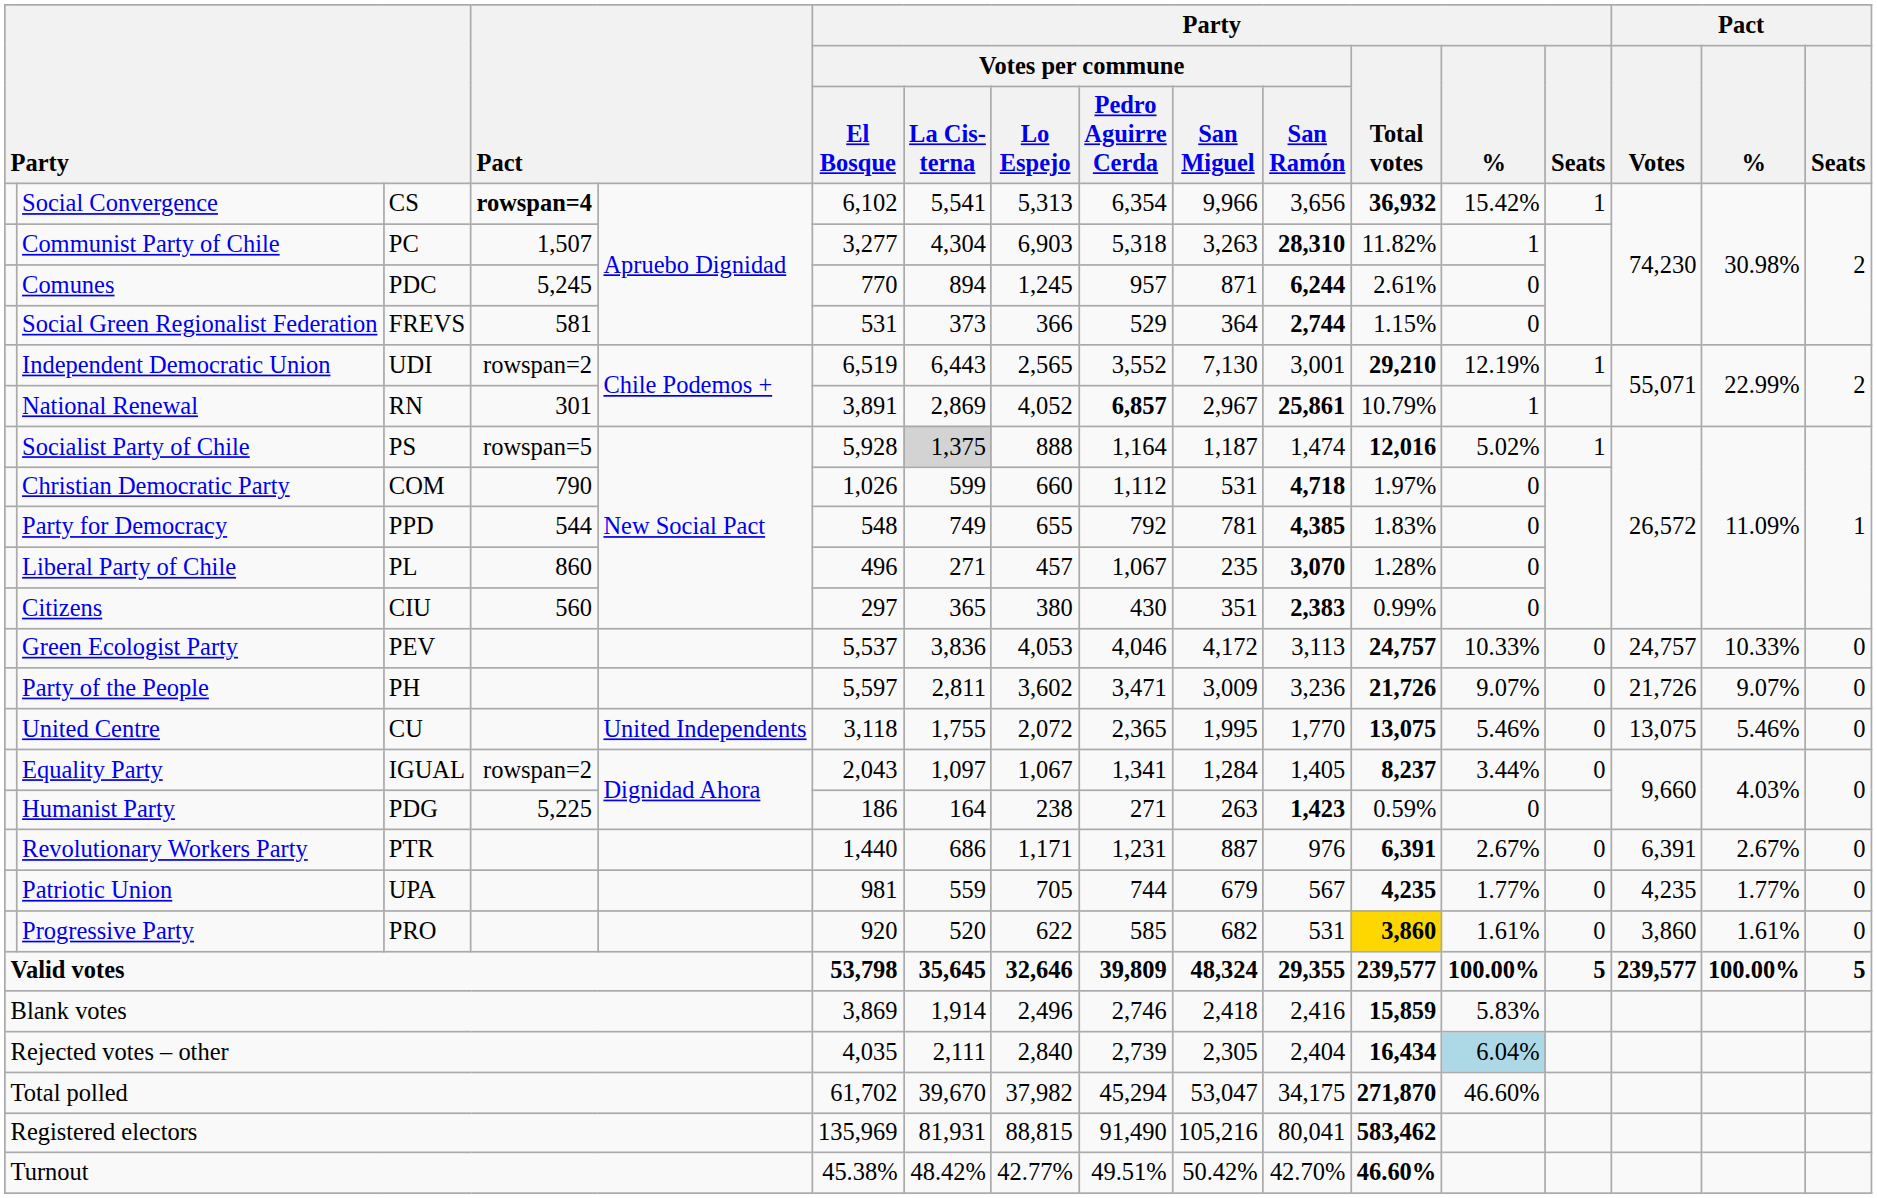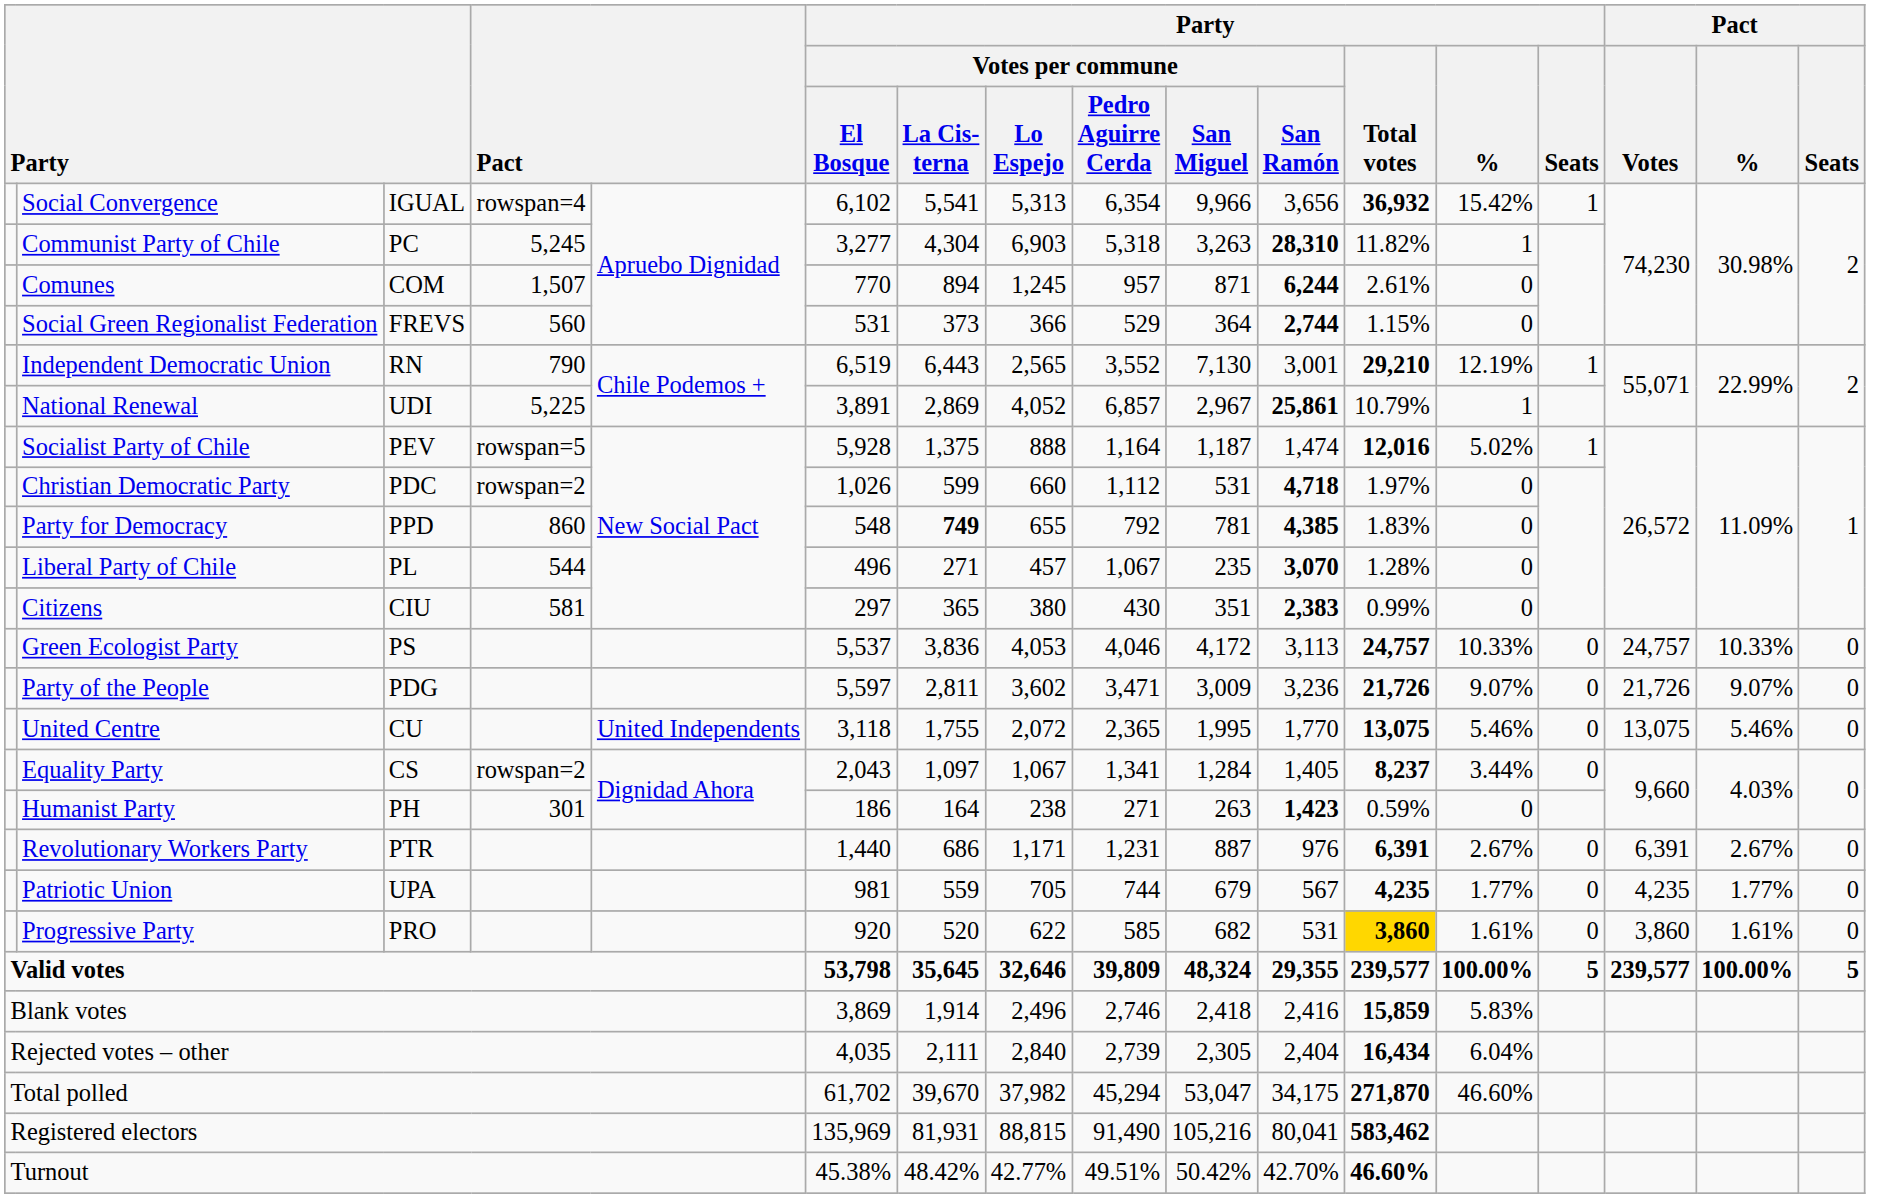(404, 204) CS -> (427, 204) IGUAL
(534, 204) bold -> (531, 204) normal
(564, 244) 1,507 -> (558, 244) 5,245
(413, 284) PDC -> (417, 284) COM
(564, 284) 5,245 -> (558, 284) 1,507
(574, 325) 581 -> (567, 325) 560
(411, 365) UDI -> (406, 365) RN
(537, 365) rowspan=2 -> (567, 365) 790
(406, 405) RN -> (411, 405) UDI
(574, 405) 301 -> (558, 405) 5,225
(1139, 405) bold -> (1133, 405) normal
(402, 446) PS -> (412, 446) PEV
(958, 446) lightgrey background -> (952, 446) no background
(417, 486) COM -> (413, 486) PDC
(574, 486) 790 -> (531, 486) rowspan=2
(574, 527) 544 -> (567, 527) 860
(968, 527) normal -> (961, 527) bold
(574, 567) 860 -> (567, 567) 544
(574, 607) 560 -> (567, 607) 581
(412, 648) PEV -> (402, 648) PS
(405, 688) PH -> (413, 688) PDG
(427, 769) IGUAL -> (404, 769) CS
(413, 809) PDG -> (405, 809) PH
(564, 809) 5,225 -> (567, 809) 301
(1508, 1051) lightblue background -> (1501, 1051) no background
